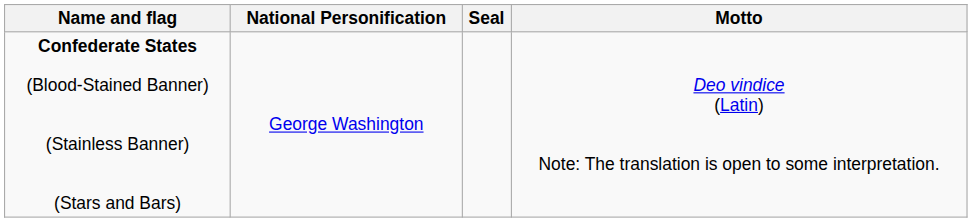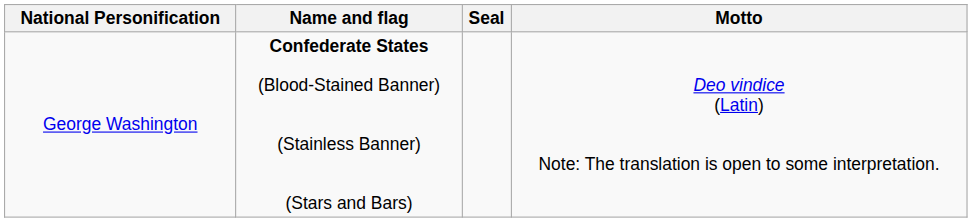columns swapped: (118, 18) <-> (346, 18)
